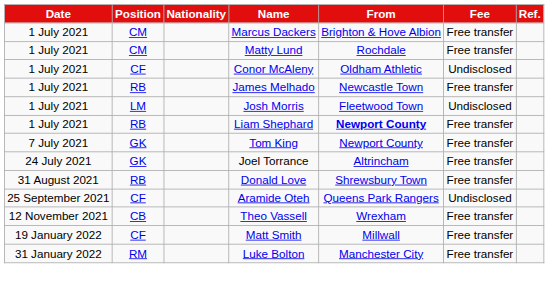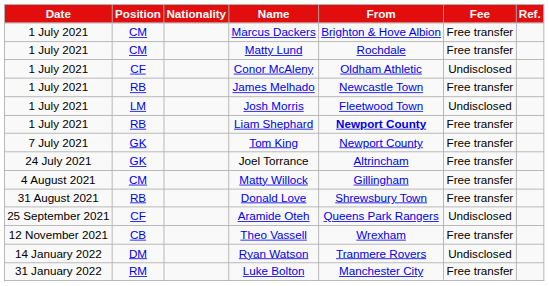+ row: (274, 180)
+ row: (274, 254)
- row: (274, 235)
